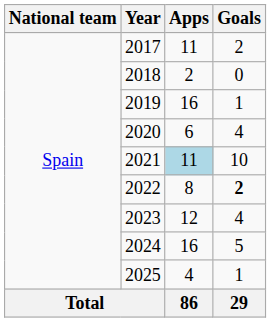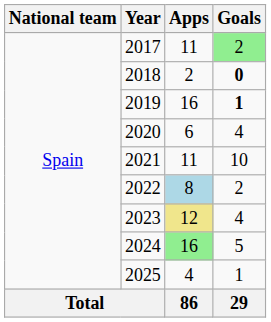(239, 47) no background -> (239, 47) lightgreen background
(239, 75) normal -> (239, 75) bold
(239, 103) normal -> (239, 103) bold
(189, 160) lightblue background -> (189, 160) no background
(189, 189) no background -> (189, 189) lightblue background
(239, 189) bold -> (239, 189) normal
(189, 217) no background -> (189, 217) khaki background
(189, 246) no background -> (189, 246) lightgreen background
